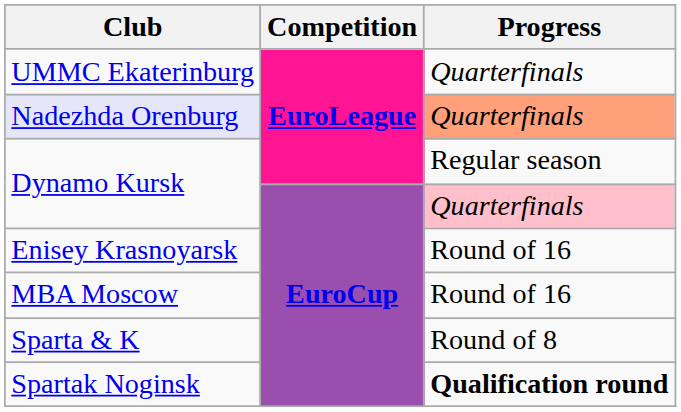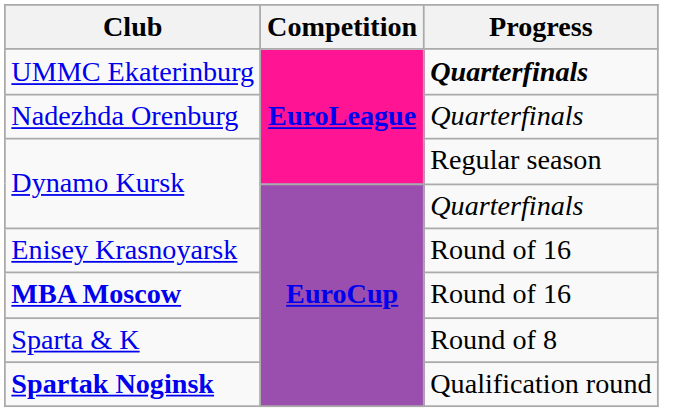(507, 71) normal -> (509, 71) bold
(125, 116) lavender background -> (125, 116) no background
(507, 116) lightsalmon background -> (507, 116) no background
(507, 205) pink background -> (507, 205) no background
(95, 294) normal -> (96, 294) bold
(106, 384) normal -> (113, 384) bold
(549, 384) bold -> (541, 384) normal
